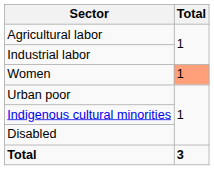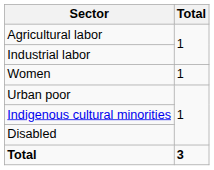(180, 74) lightsalmon background -> (180, 74) no background
